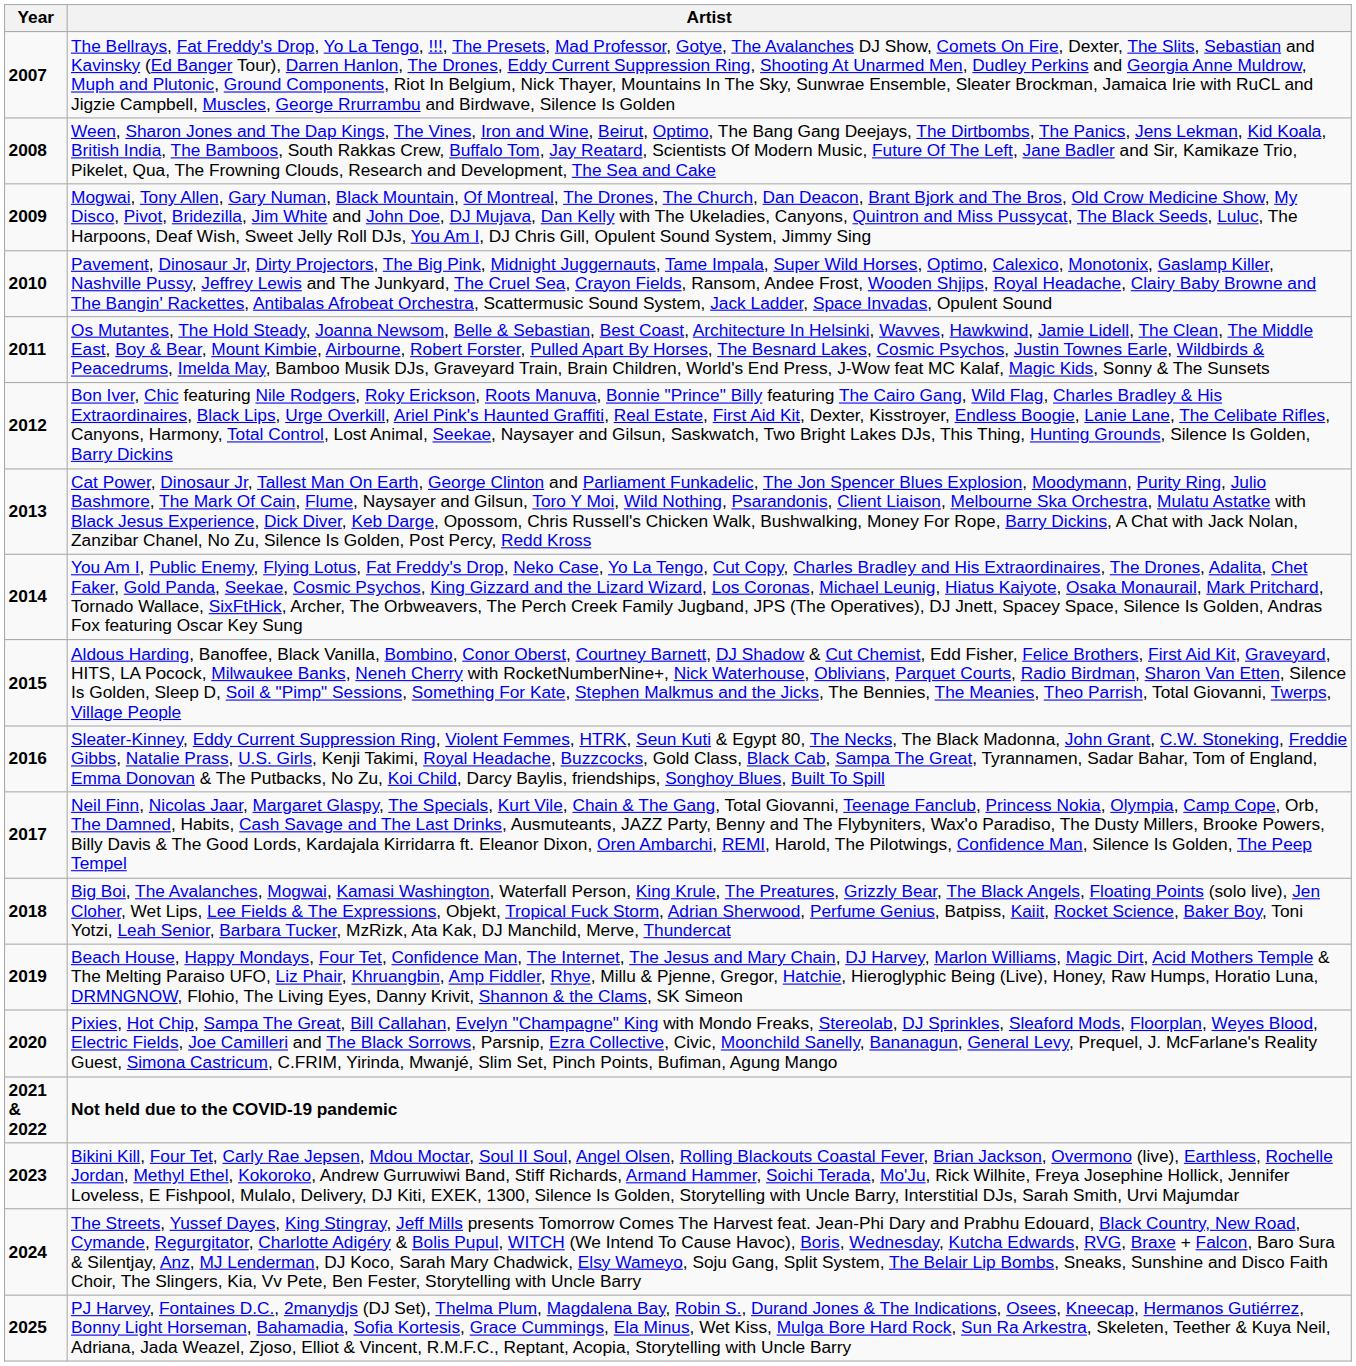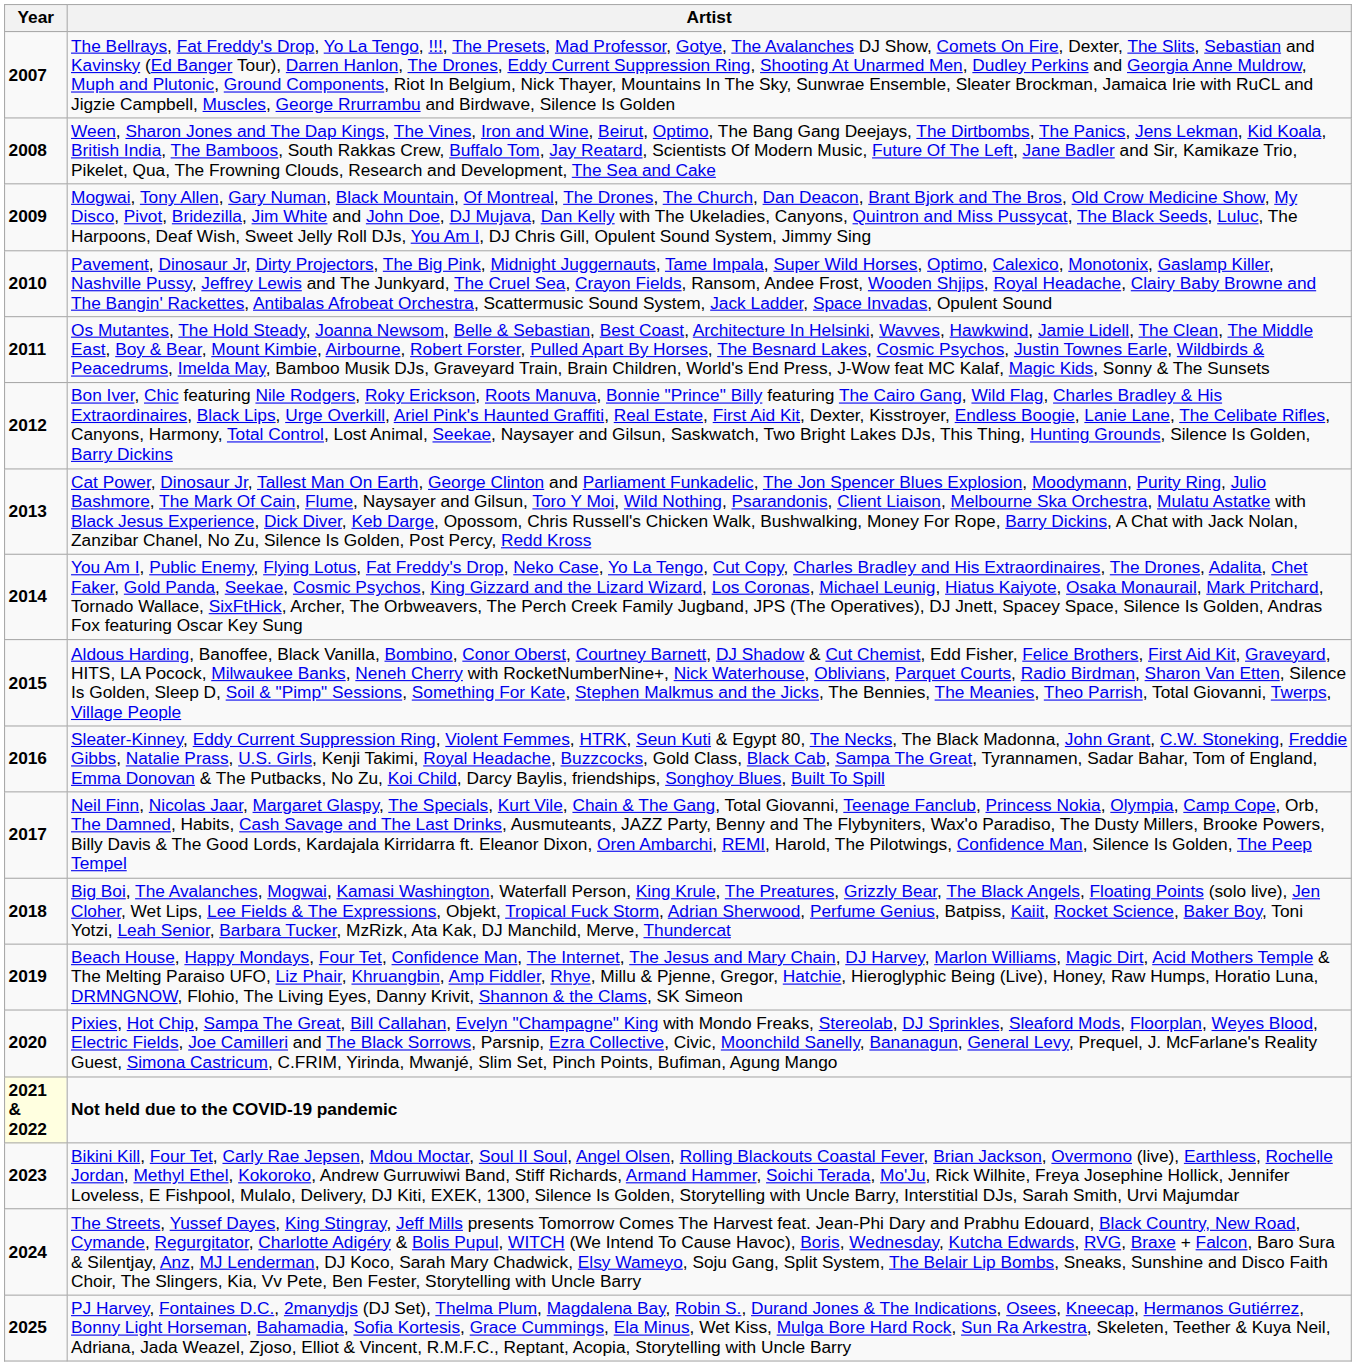(28, 1109) no background -> (28, 1109) lightyellow background
